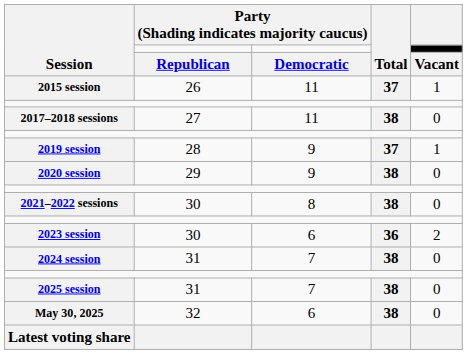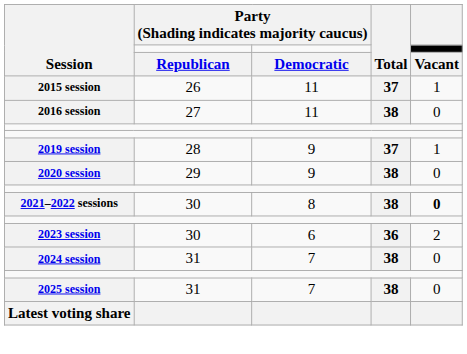+ row: (69, 111)
- row: (69, 118)
(437, 204) normal -> (437, 204) bold
- row: (69, 313)
